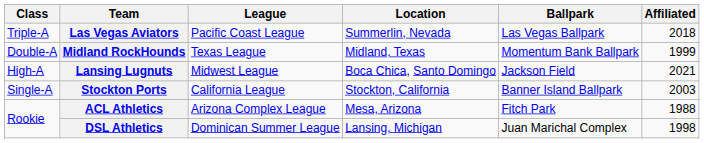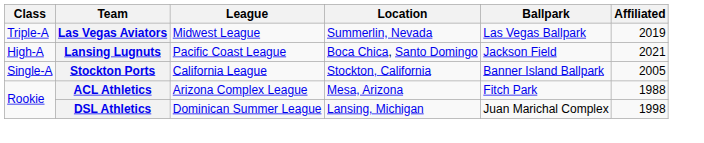(248, 33) Pacific Coast League -> (216, 33) Midwest League
(682, 33) 2018 -> (652, 33) 2019
- row: (124, 52)
(235, 71) Midwest League -> (229, 52) Pacific Coast League
(682, 90) 2003 -> (652, 71) 2005
